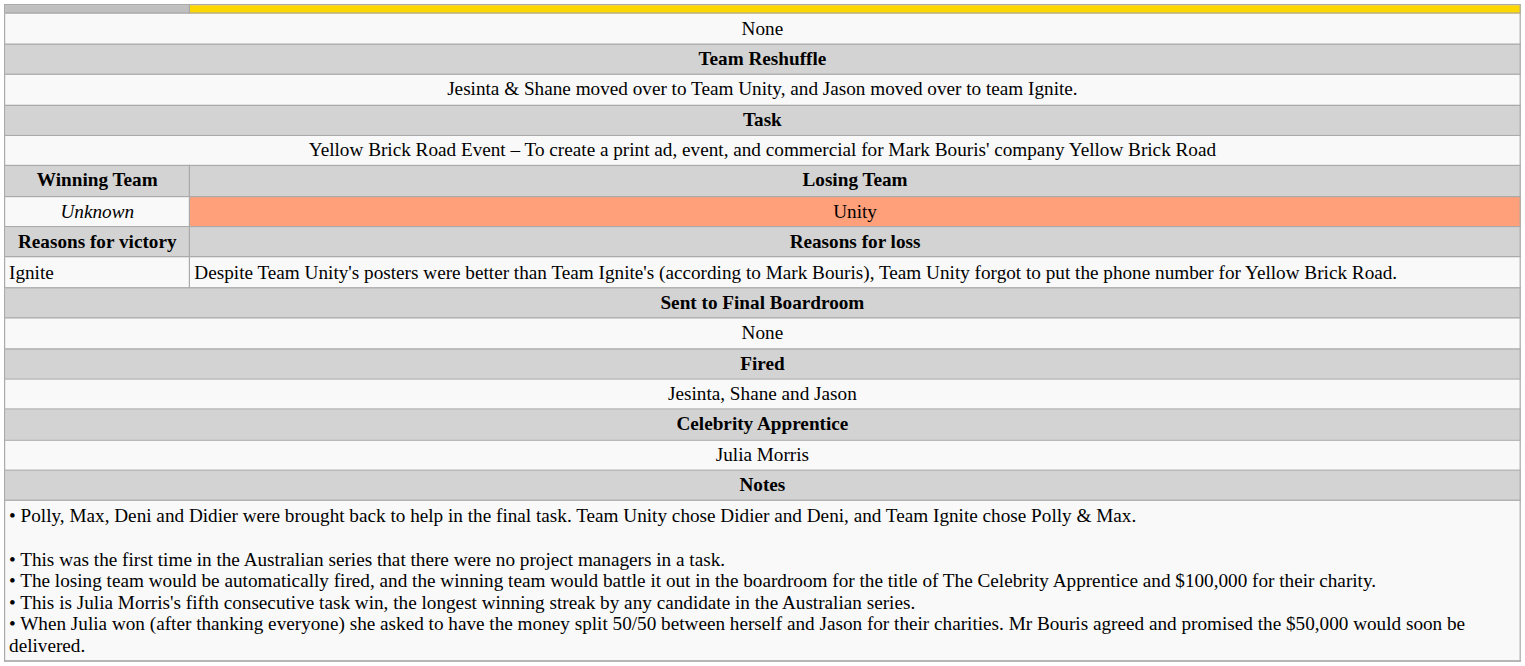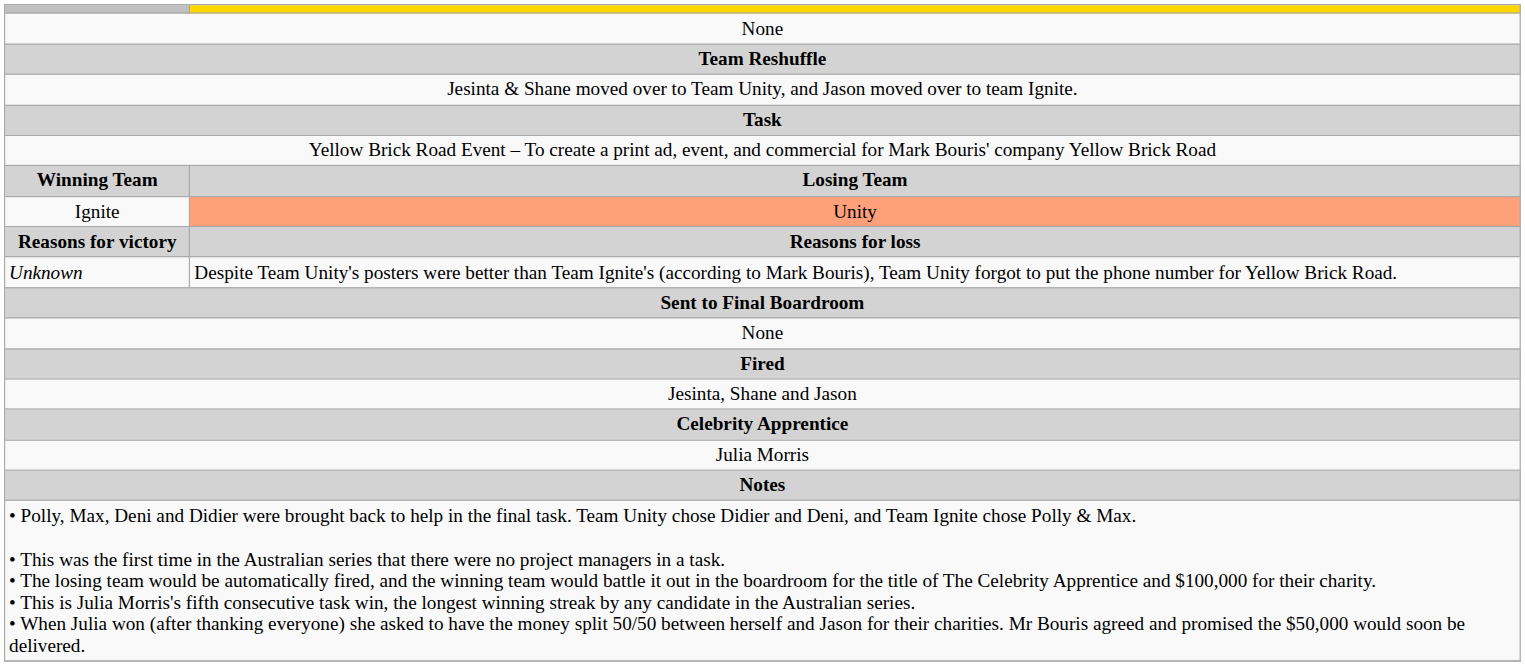(97, 211) Unknown -> (97, 211) Ignite
(31, 272) Ignite -> (46, 272) Unknown
